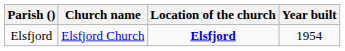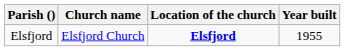(309, 35) 1954 -> (309, 35) 1955
